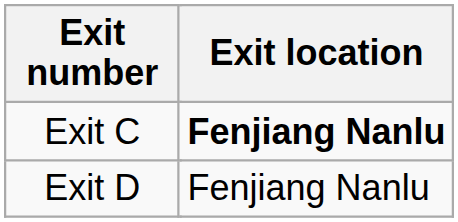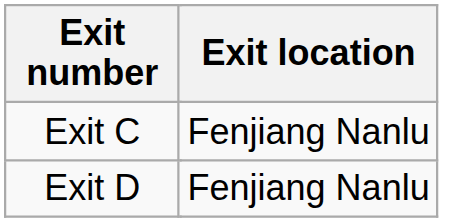(317, 130) bold -> (309, 130) normal
